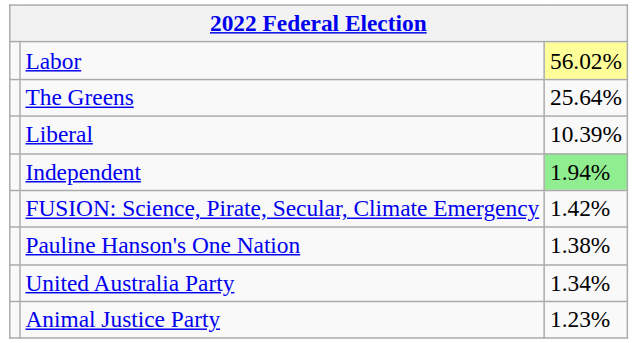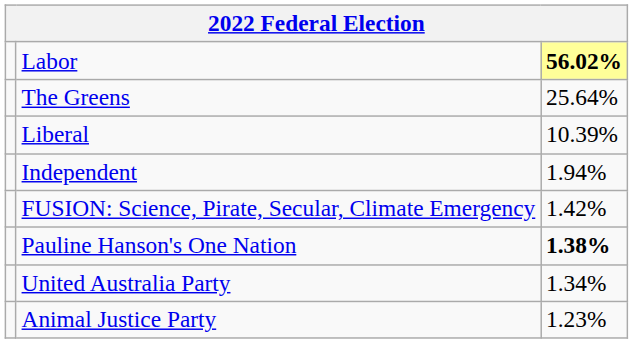(586, 60) normal -> (584, 60) bold
(580, 171) lightgreen background -> (576, 171) no background
(580, 245) normal -> (578, 245) bold
